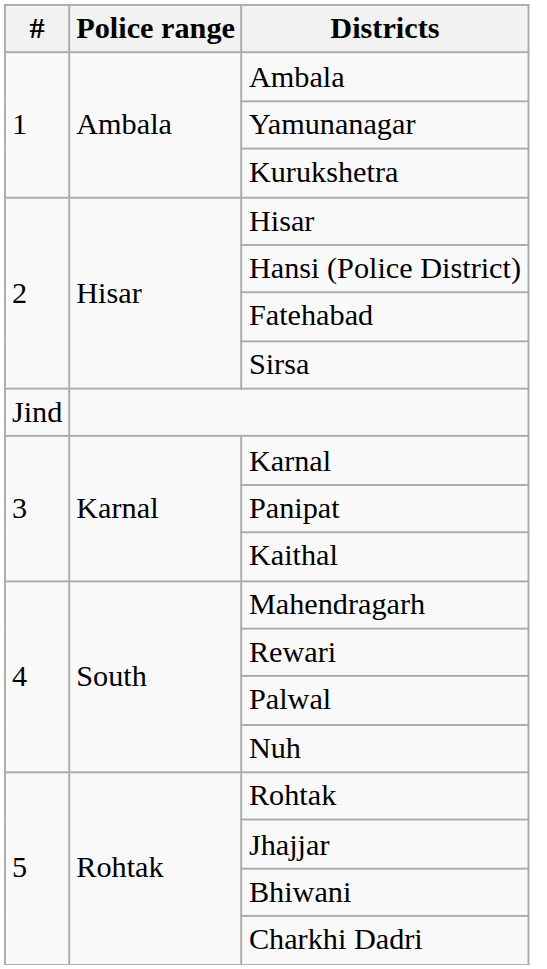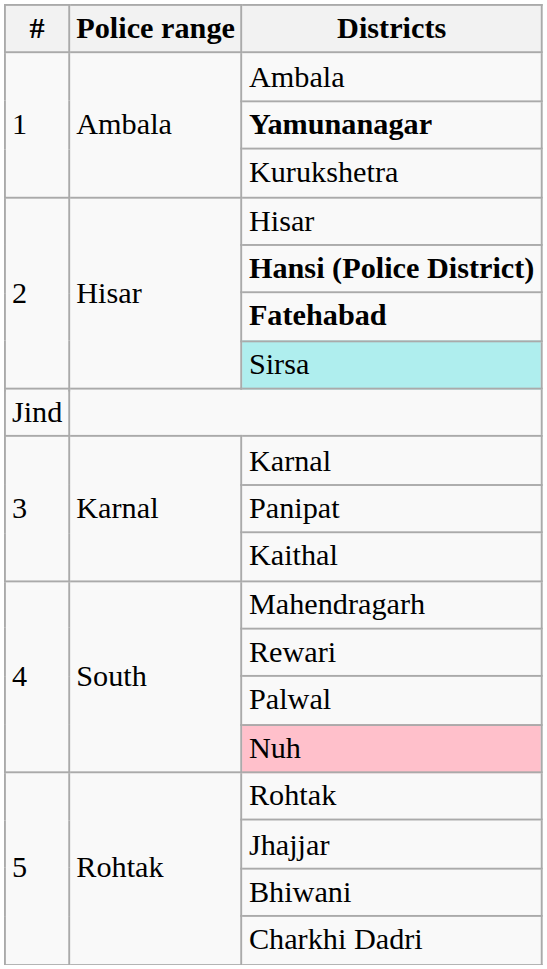(332, 124) normal -> (340, 124) bold
(385, 268) normal -> (392, 268) bold
(311, 316) normal -> (318, 316) bold
(279, 364) no background -> (279, 364) paleturquoise background
(275, 747) no background -> (275, 747) pink background
